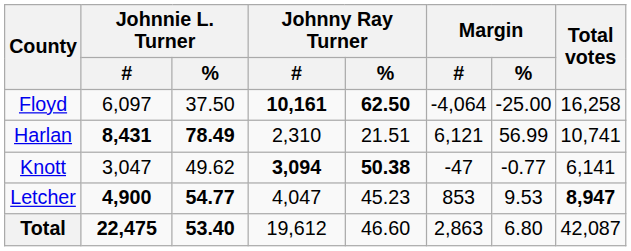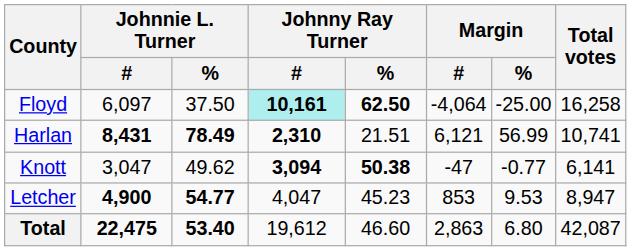(297, 104) no background -> (297, 104) paleturquoise background
(297, 135) normal -> (297, 135) bold
(591, 198) bold -> (591, 198) normal
